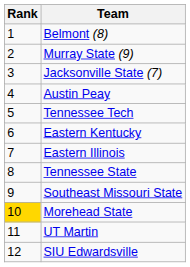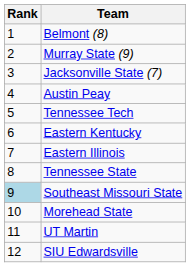(11, 192) no background -> (11, 192) lightblue background
(14, 212) gold background -> (14, 212) no background
